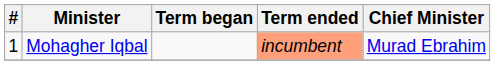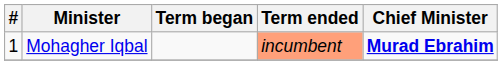(426, 45) normal -> (430, 45) bold
